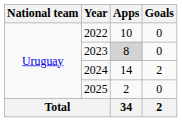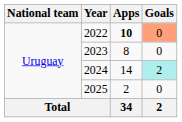(126, 32) normal -> (126, 32) bold
(159, 32) no background -> (159, 32) lightsalmon background
(126, 51) lightgrey background -> (126, 51) no background
(159, 70) no background -> (159, 70) paleturquoise background
